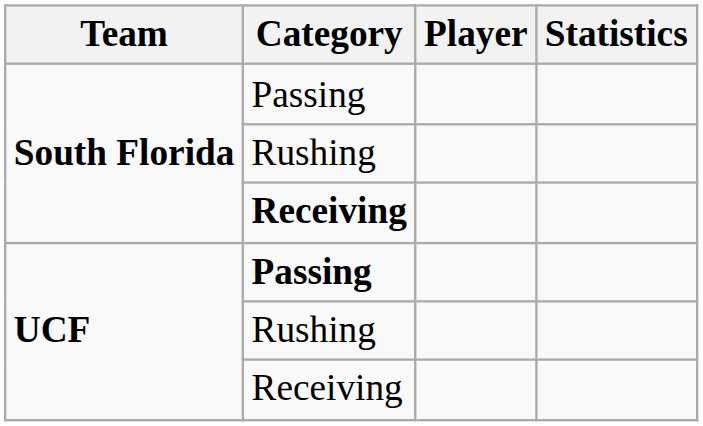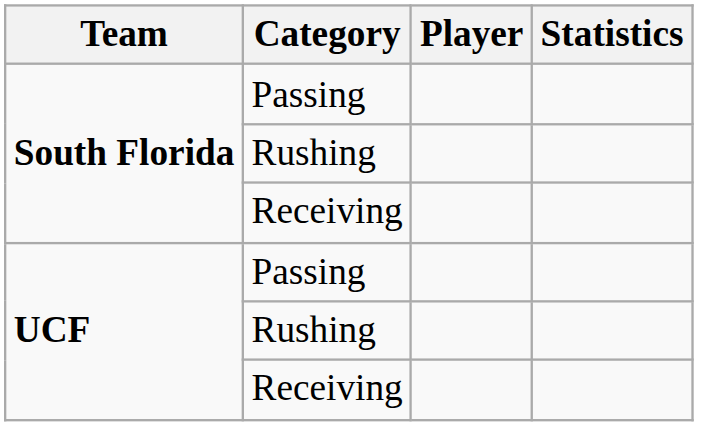(329, 211) bold -> (327, 211) normal
(312, 270) bold -> (309, 270) normal
